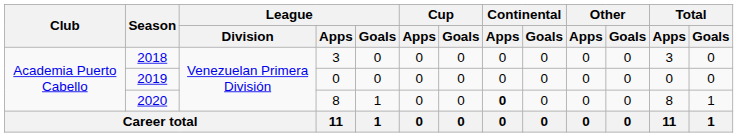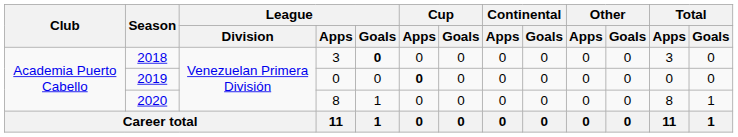(378, 57) normal -> (378, 57) bold
(419, 79) normal -> (419, 79) bold
(503, 100) bold -> (503, 100) normal
